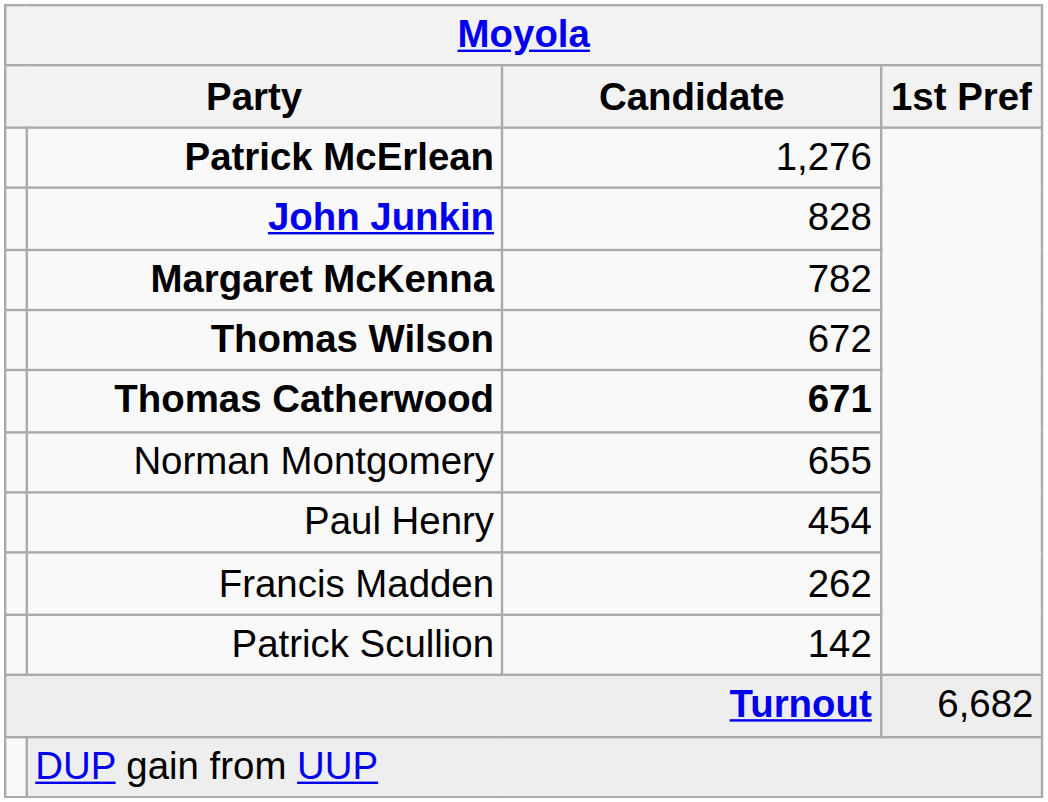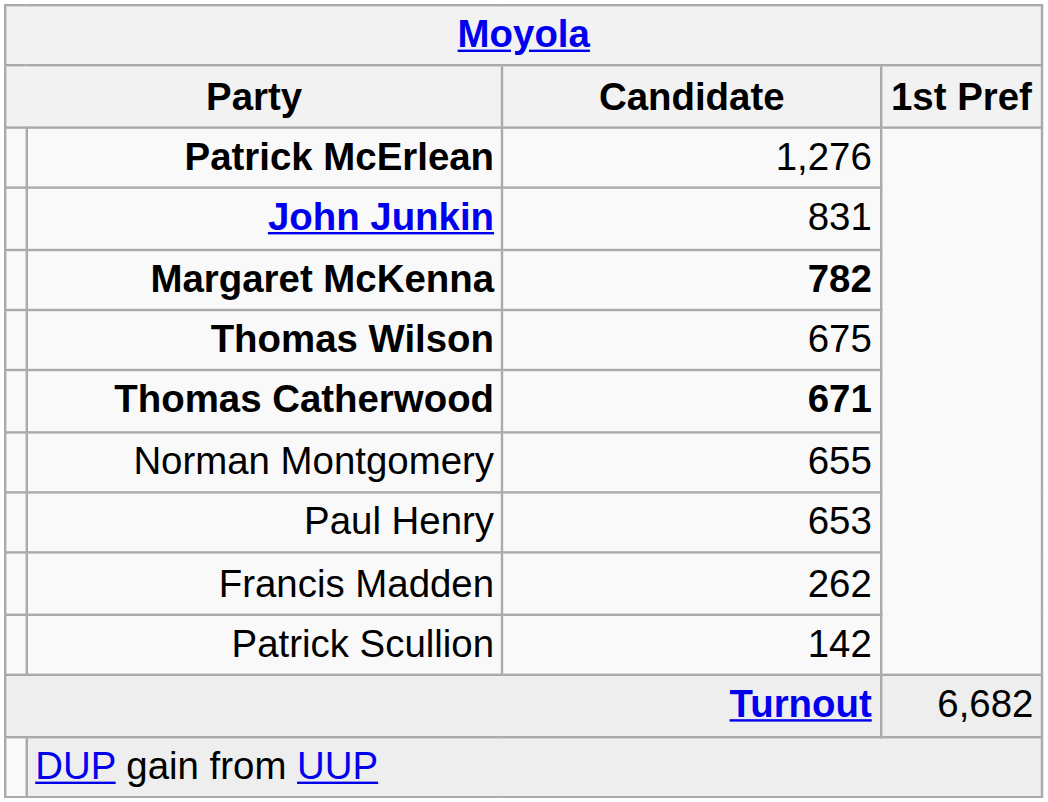(840, 217) 828 -> (840, 217) 831
(840, 278) normal -> (840, 278) bold
(840, 339) 672 -> (840, 339) 675
(840, 522) 454 -> (840, 522) 653
